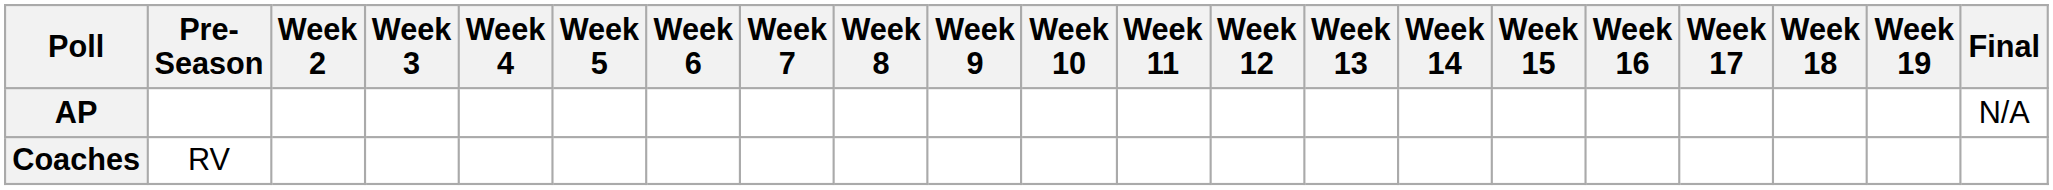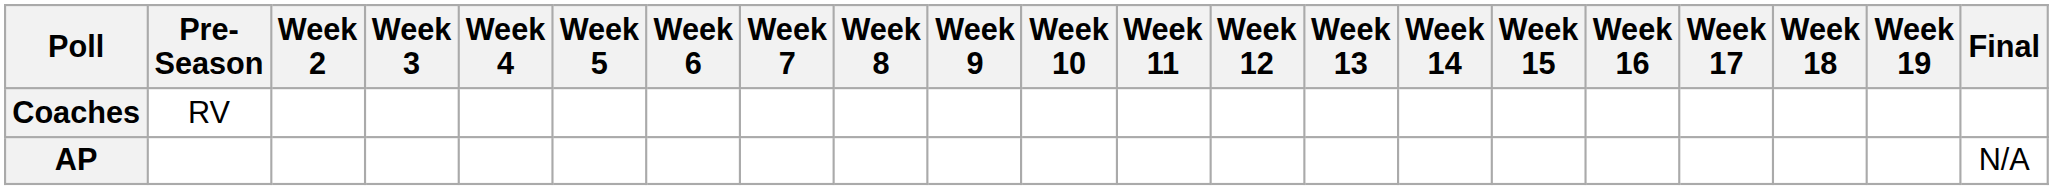rows swapped: (76, 112) <-> (76, 161)
